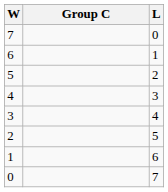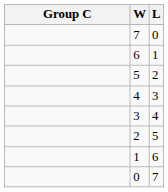columns swapped: (86, 14) <-> (14, 14)
